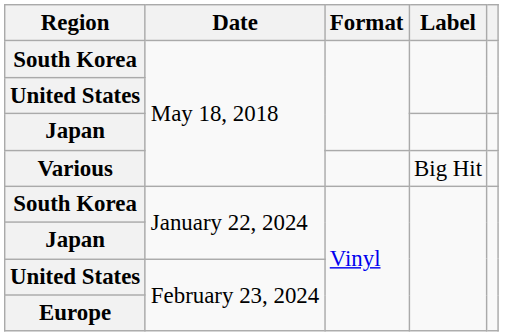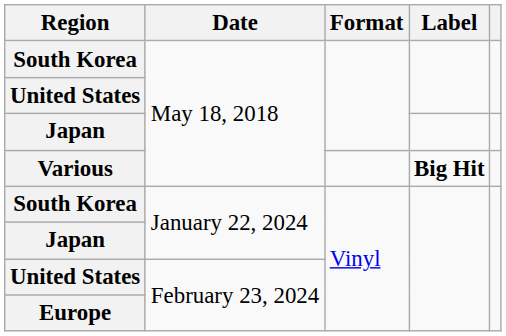(448, 167) normal -> (449, 167) bold
